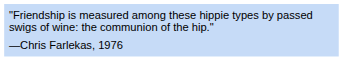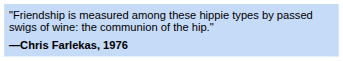(66, 45) normal -> (68, 45) bold
